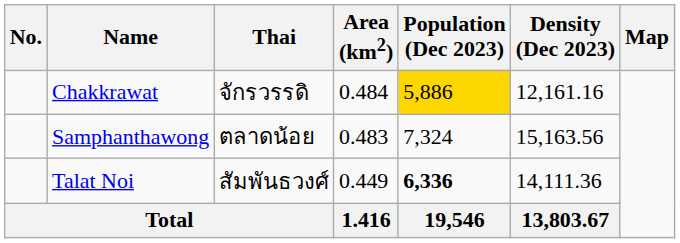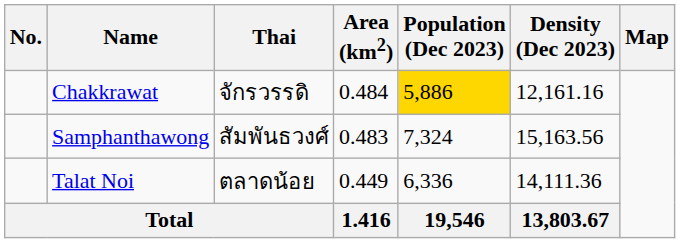(267, 137) ตลาดน้อย -> (274, 137) สัมพันธวงศ์
(274, 181) สัมพันธวงศ์ -> (267, 181) ตลาดน้อย
(454, 181) bold -> (454, 181) normal
